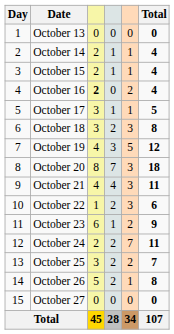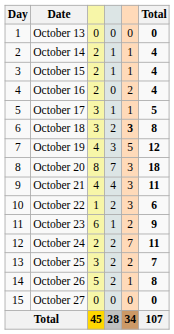(96, 90) bold -> (96, 90) normal
(130, 129) normal -> (130, 129) bold
